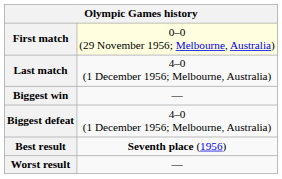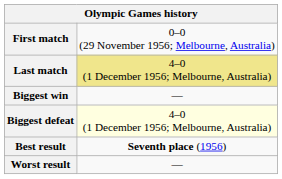(177, 39) lightyellow background -> (177, 39) no background
(177, 71) no background -> (177, 71) khaki background
(177, 121) no background -> (177, 121) lightyellow background
